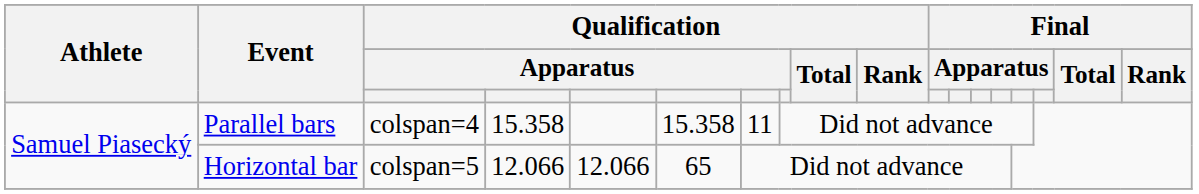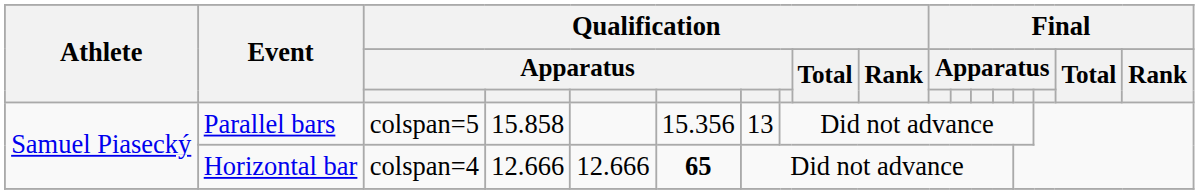(424, 123) colspan=4 -> (424, 123) colspan=5
(528, 123) 15.358 -> (528, 123) 15.858
(698, 123) 15.358 -> (698, 123) 15.356
(760, 123) 11 -> (760, 123) 13
(424, 167) colspan=5 -> (424, 167) colspan=4
(528, 167) 12.066 -> (528, 167) 12.666
(613, 167) 12.066 -> (613, 167) 12.666
(698, 167) normal -> (698, 167) bold
